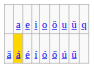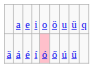(18, 54) gold background -> (18, 54) no background
(45, 54) no background -> (45, 54) pink background
